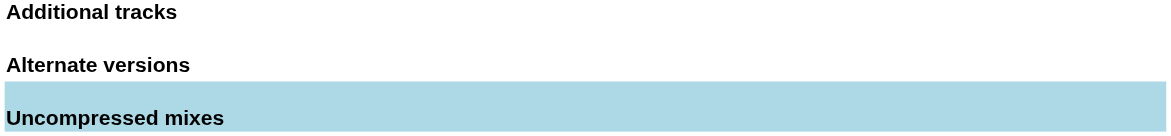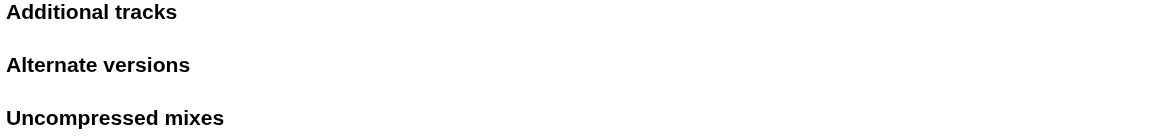(115, 118) lightblue background -> (115, 118) no background
